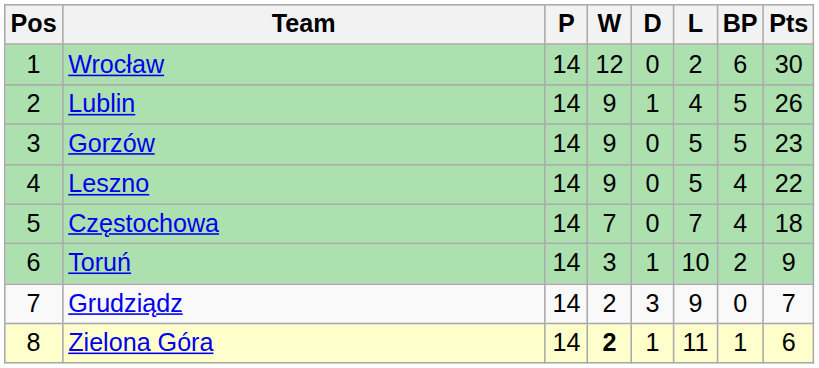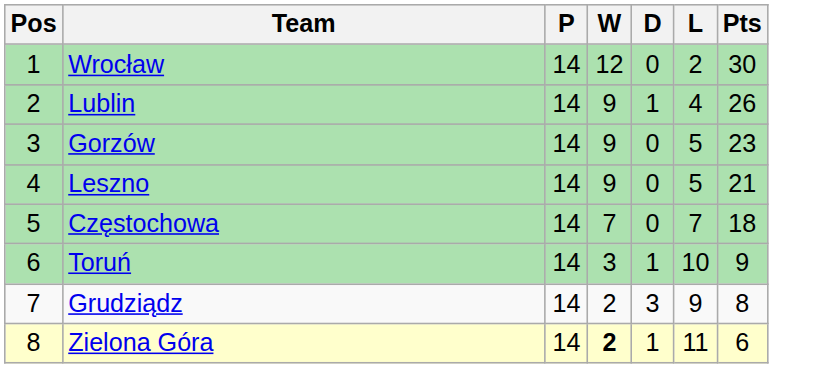- column: (740, 24)
(789, 183) 22 -> (742, 183) 21
(789, 303) 7 -> (742, 303) 8
